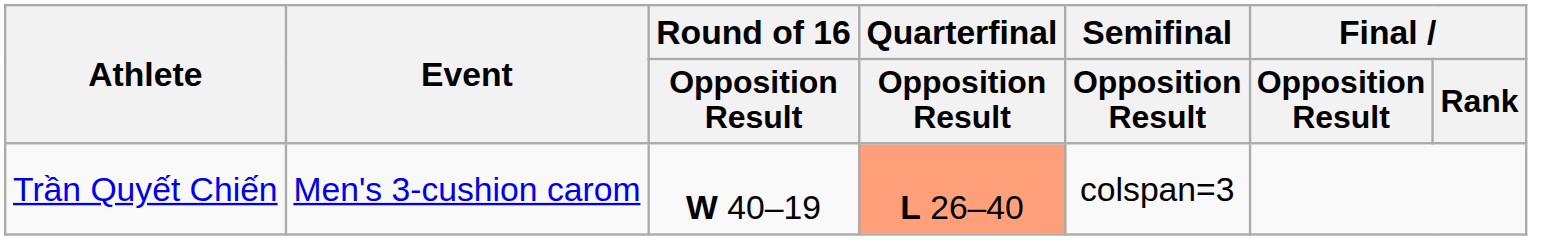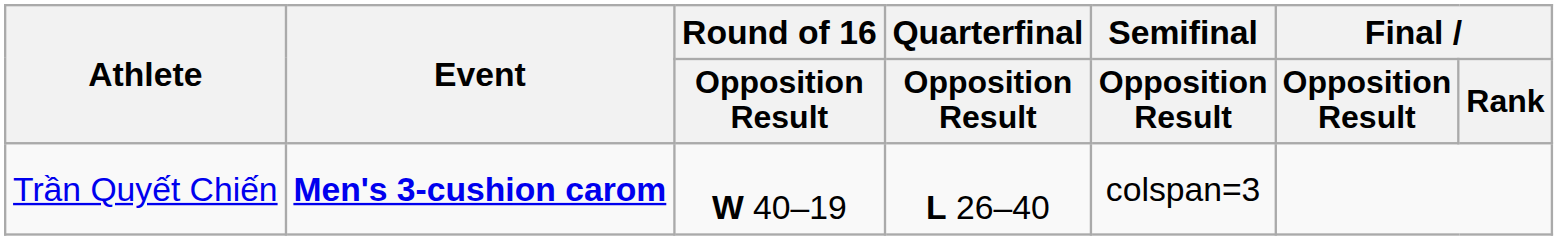(467, 189) normal -> (480, 189) bold
(962, 208) lightsalmon background -> (988, 208) no background
